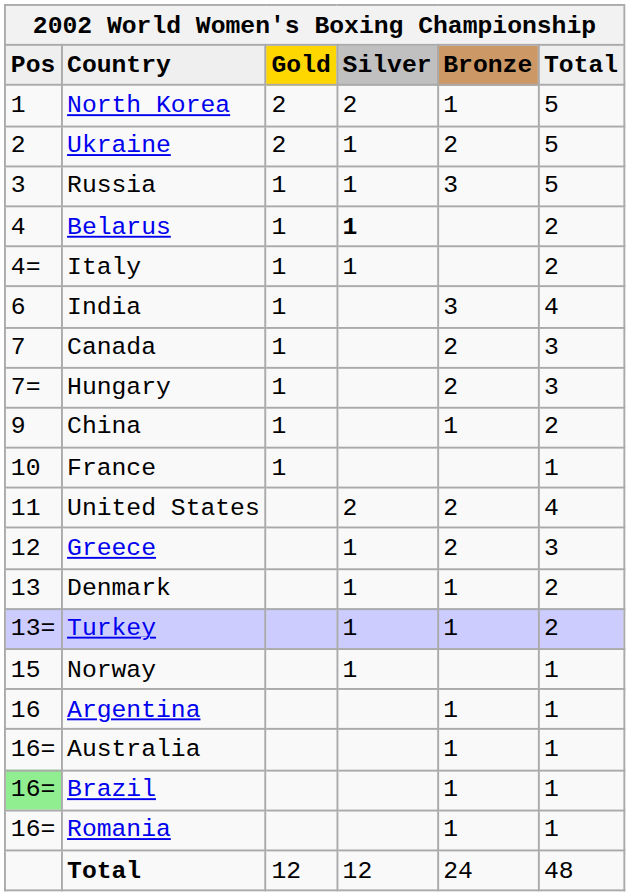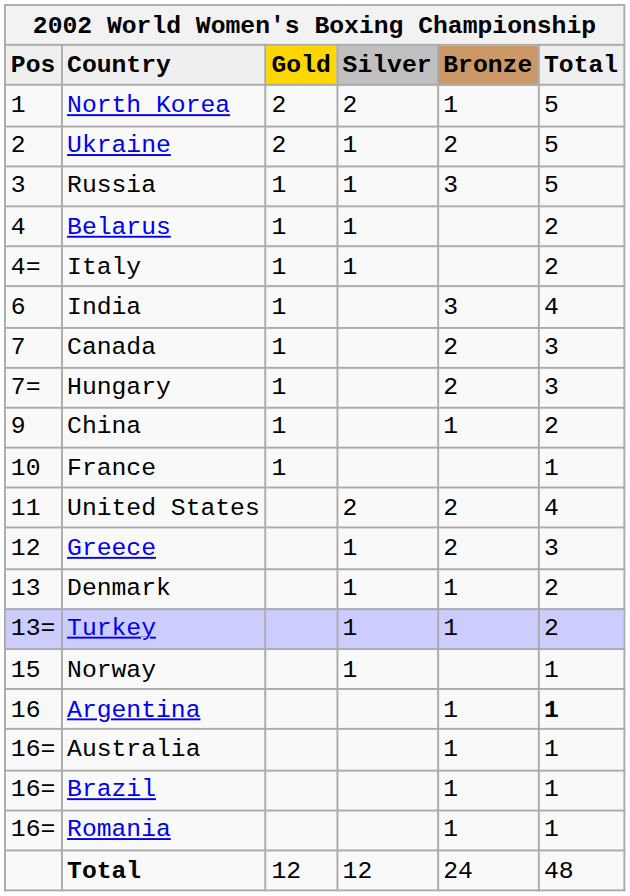(350, 226) bold -> (350, 226) normal
(551, 709) normal -> (551, 709) bold
(33, 790) lightgreen background -> (33, 790) no background
